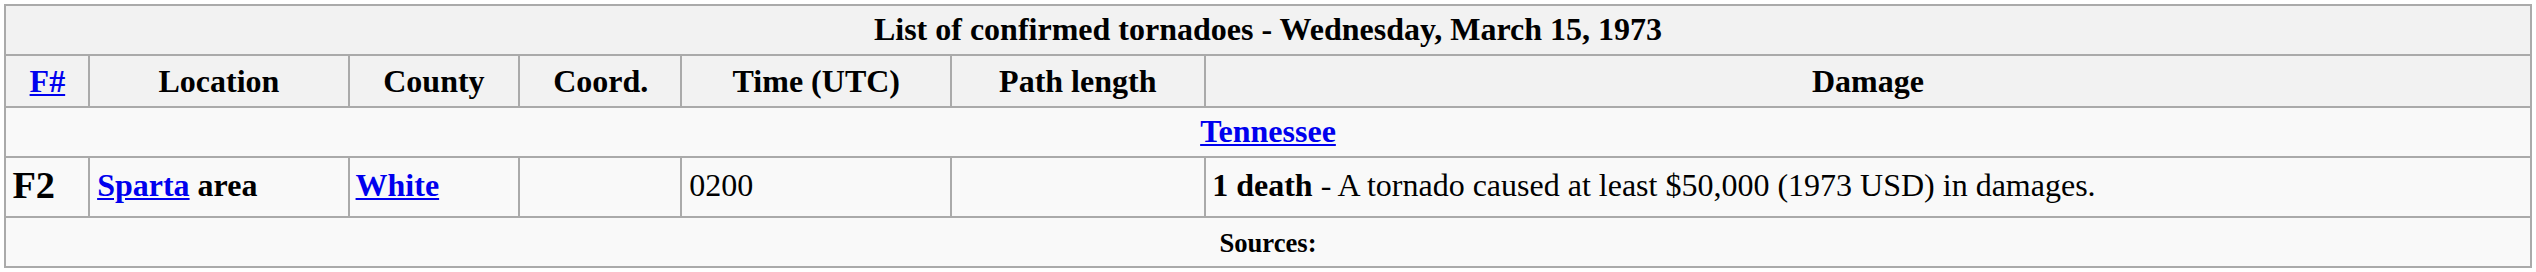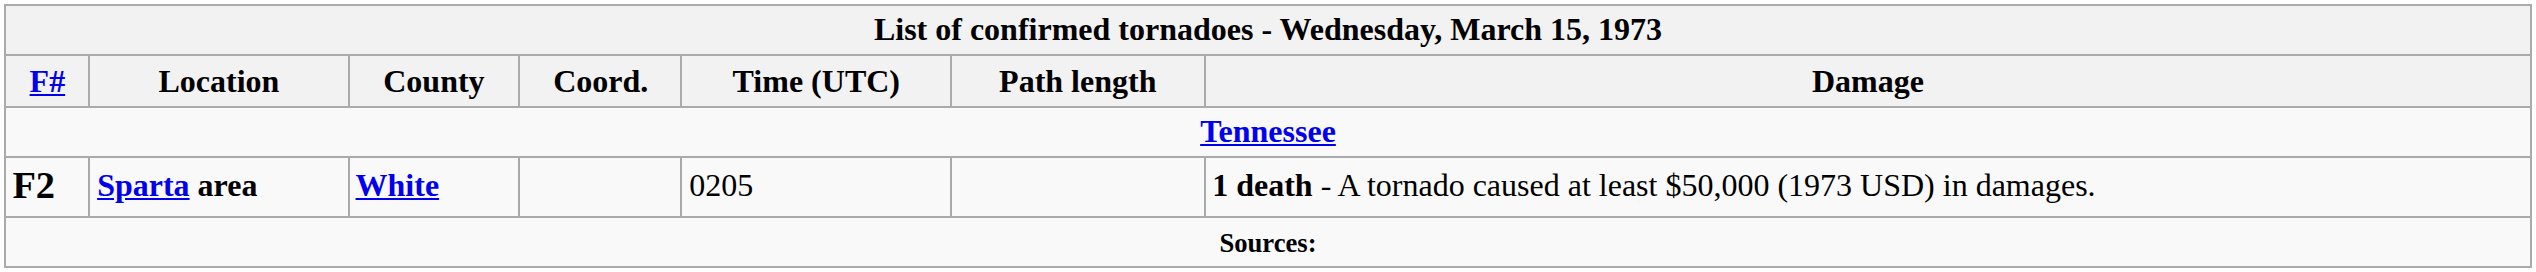(721, 186) 0200 -> (721, 186) 0205
